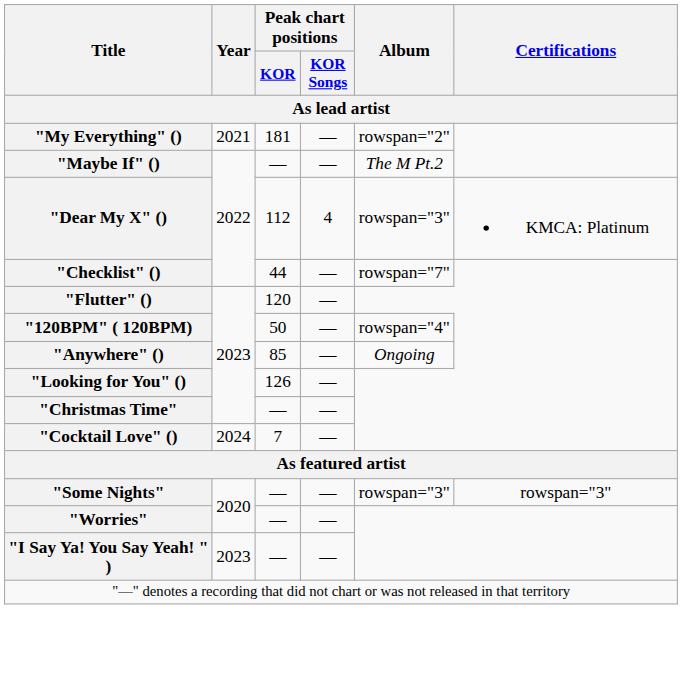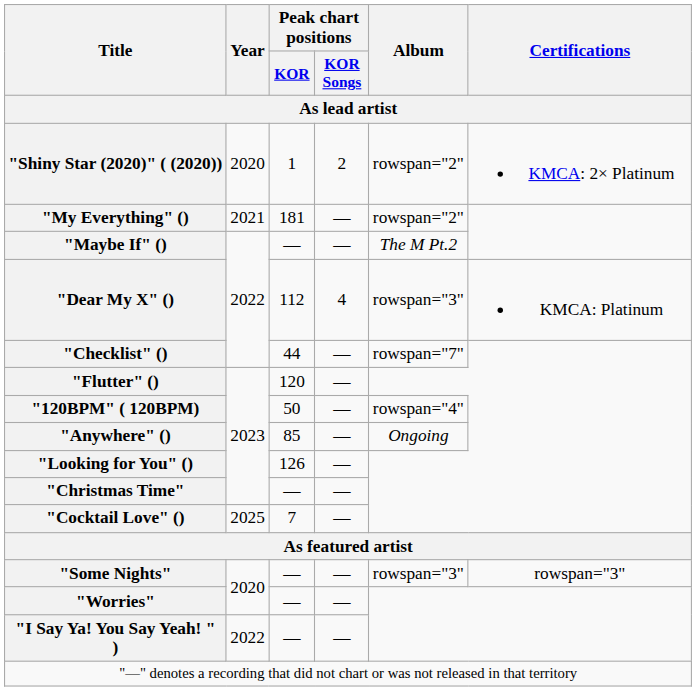+ row: (115, 163)
(233, 437) 2024 -> (248, 518) 2025
(233, 556) 2023 -> (248, 637) 2022
